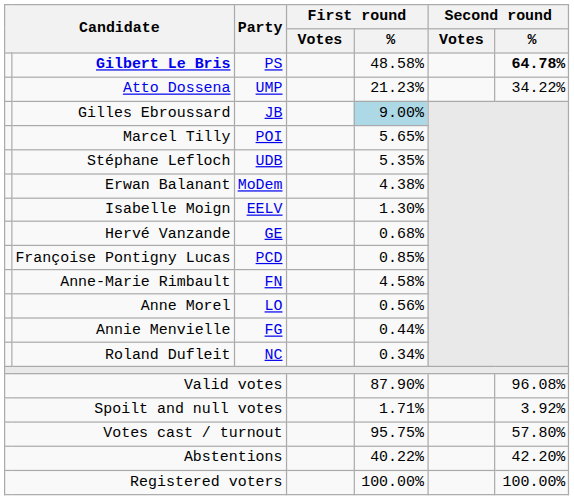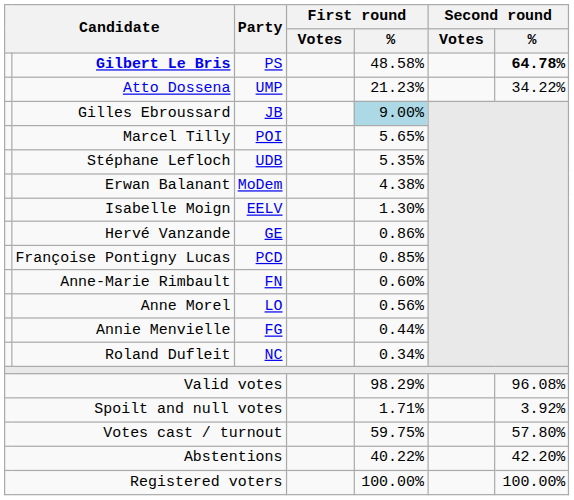(402, 234) 0.68% -> (402, 234) 0.86%
(402, 282) 4.58% -> (402, 282) 0.60%
(397, 386) 87.90% -> (397, 386) 98.29%
(397, 434) 95.75% -> (397, 434) 59.75%
